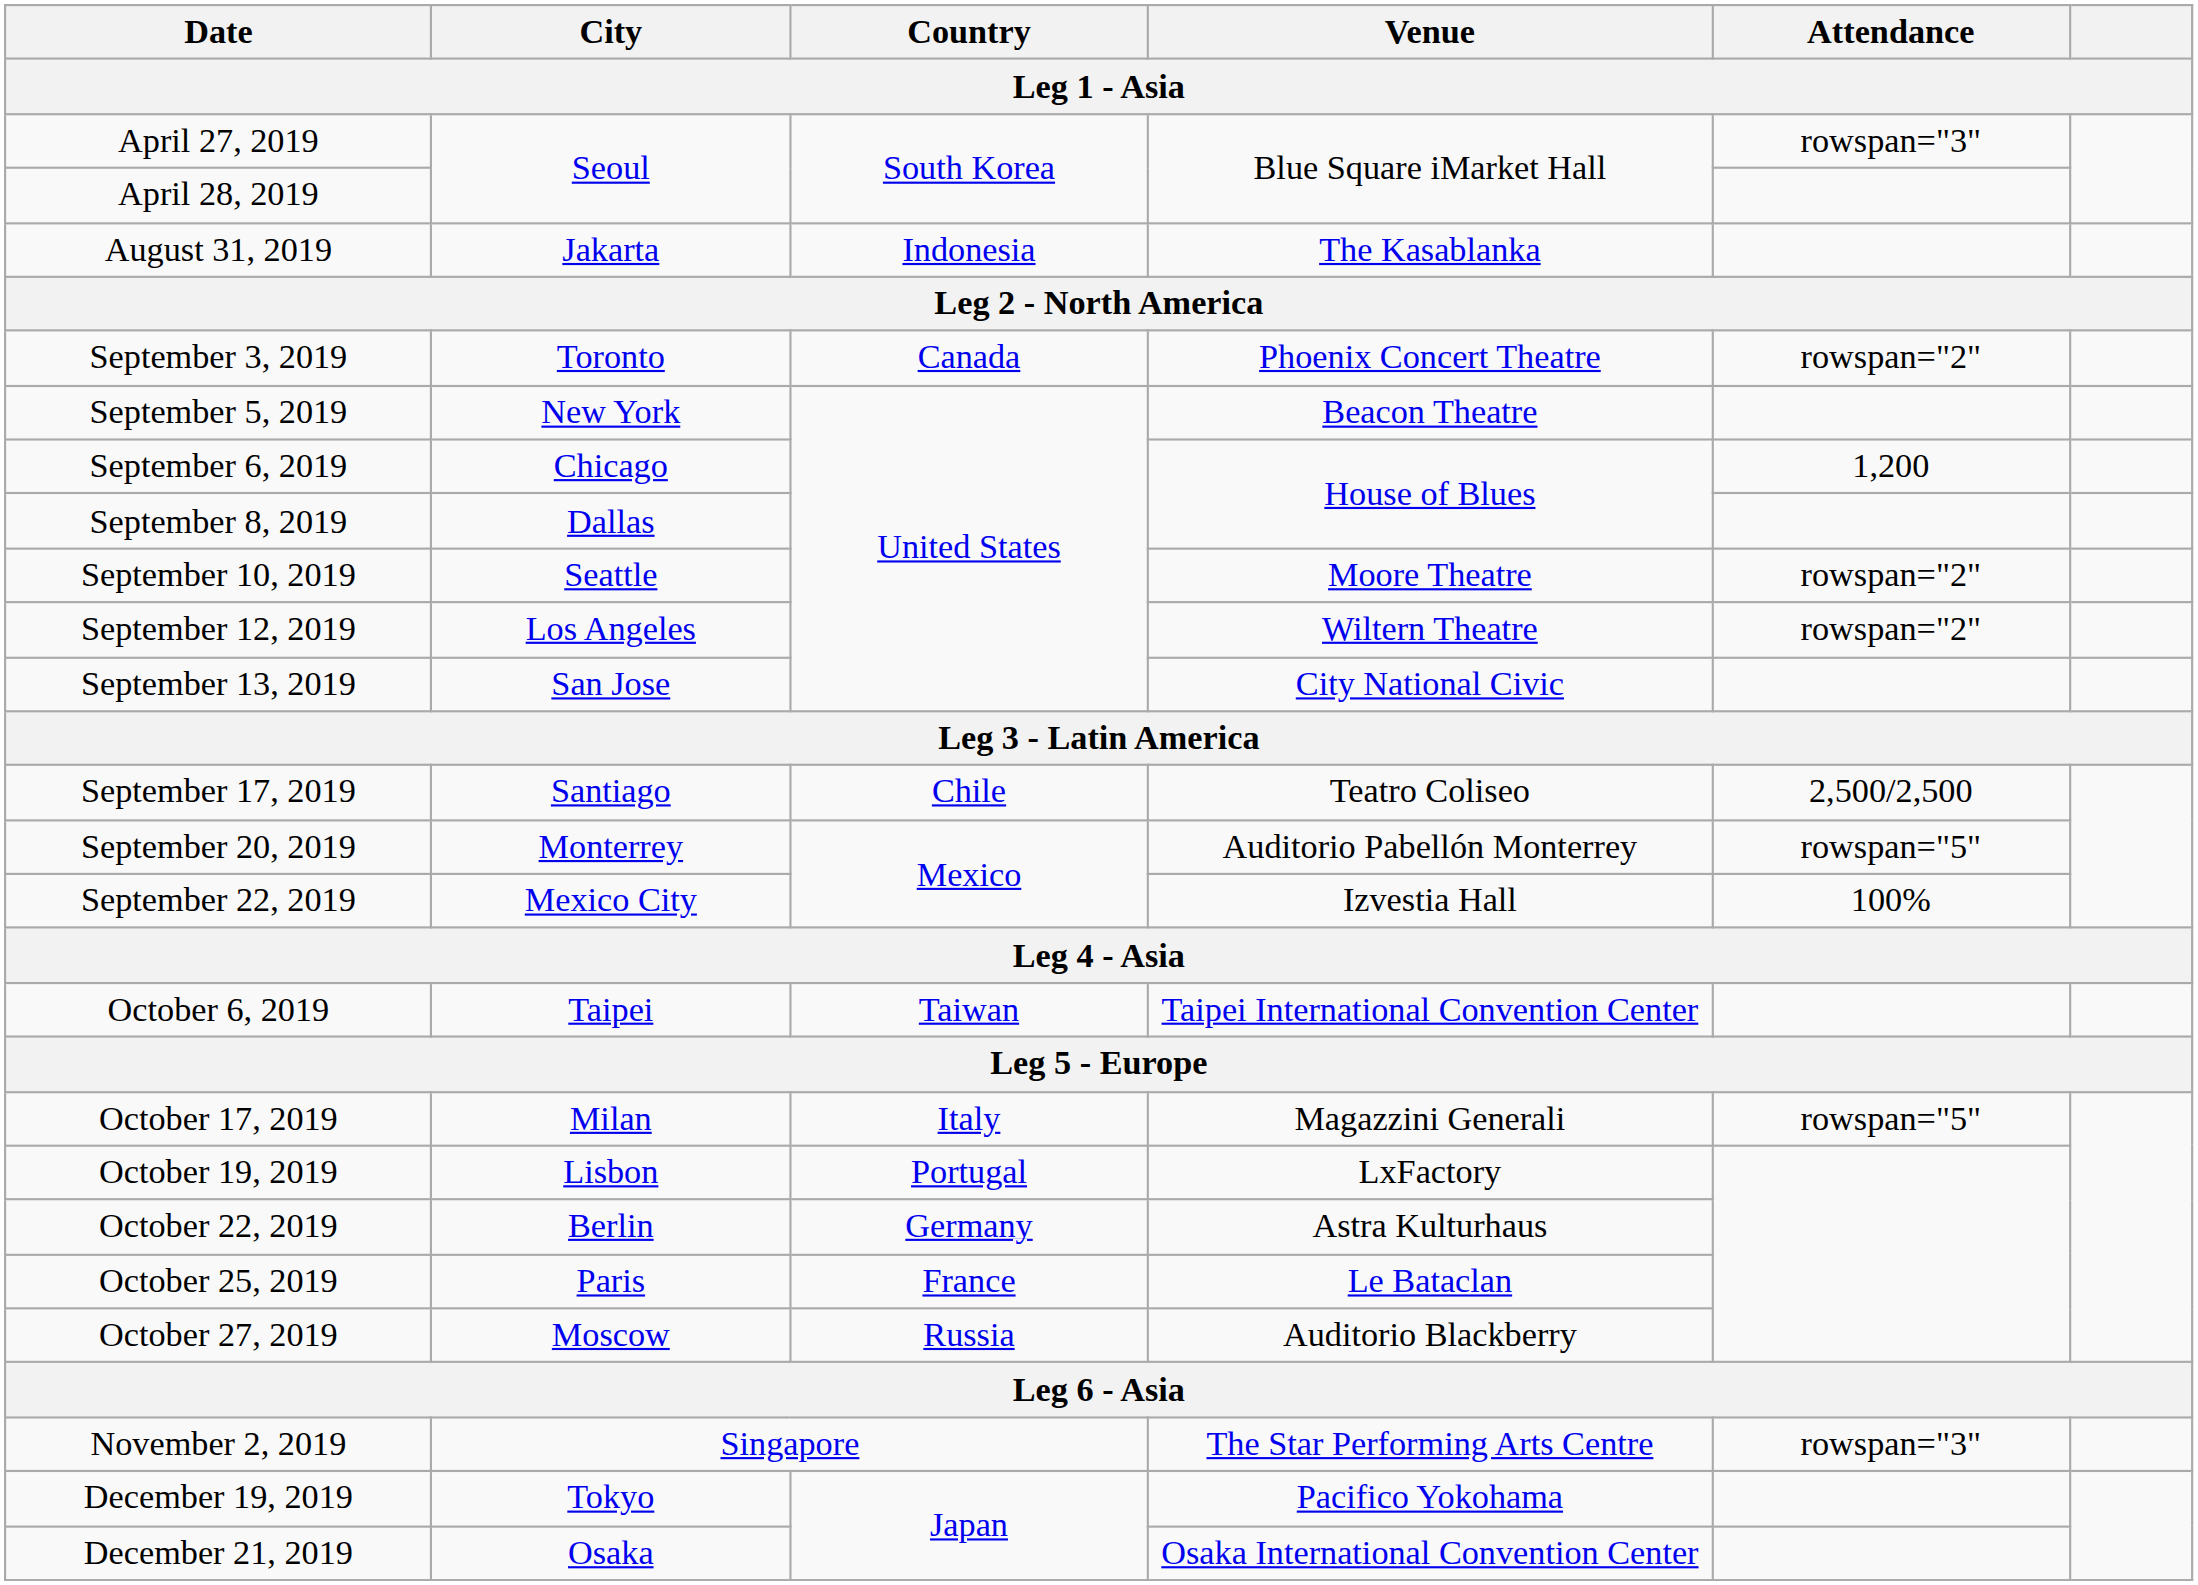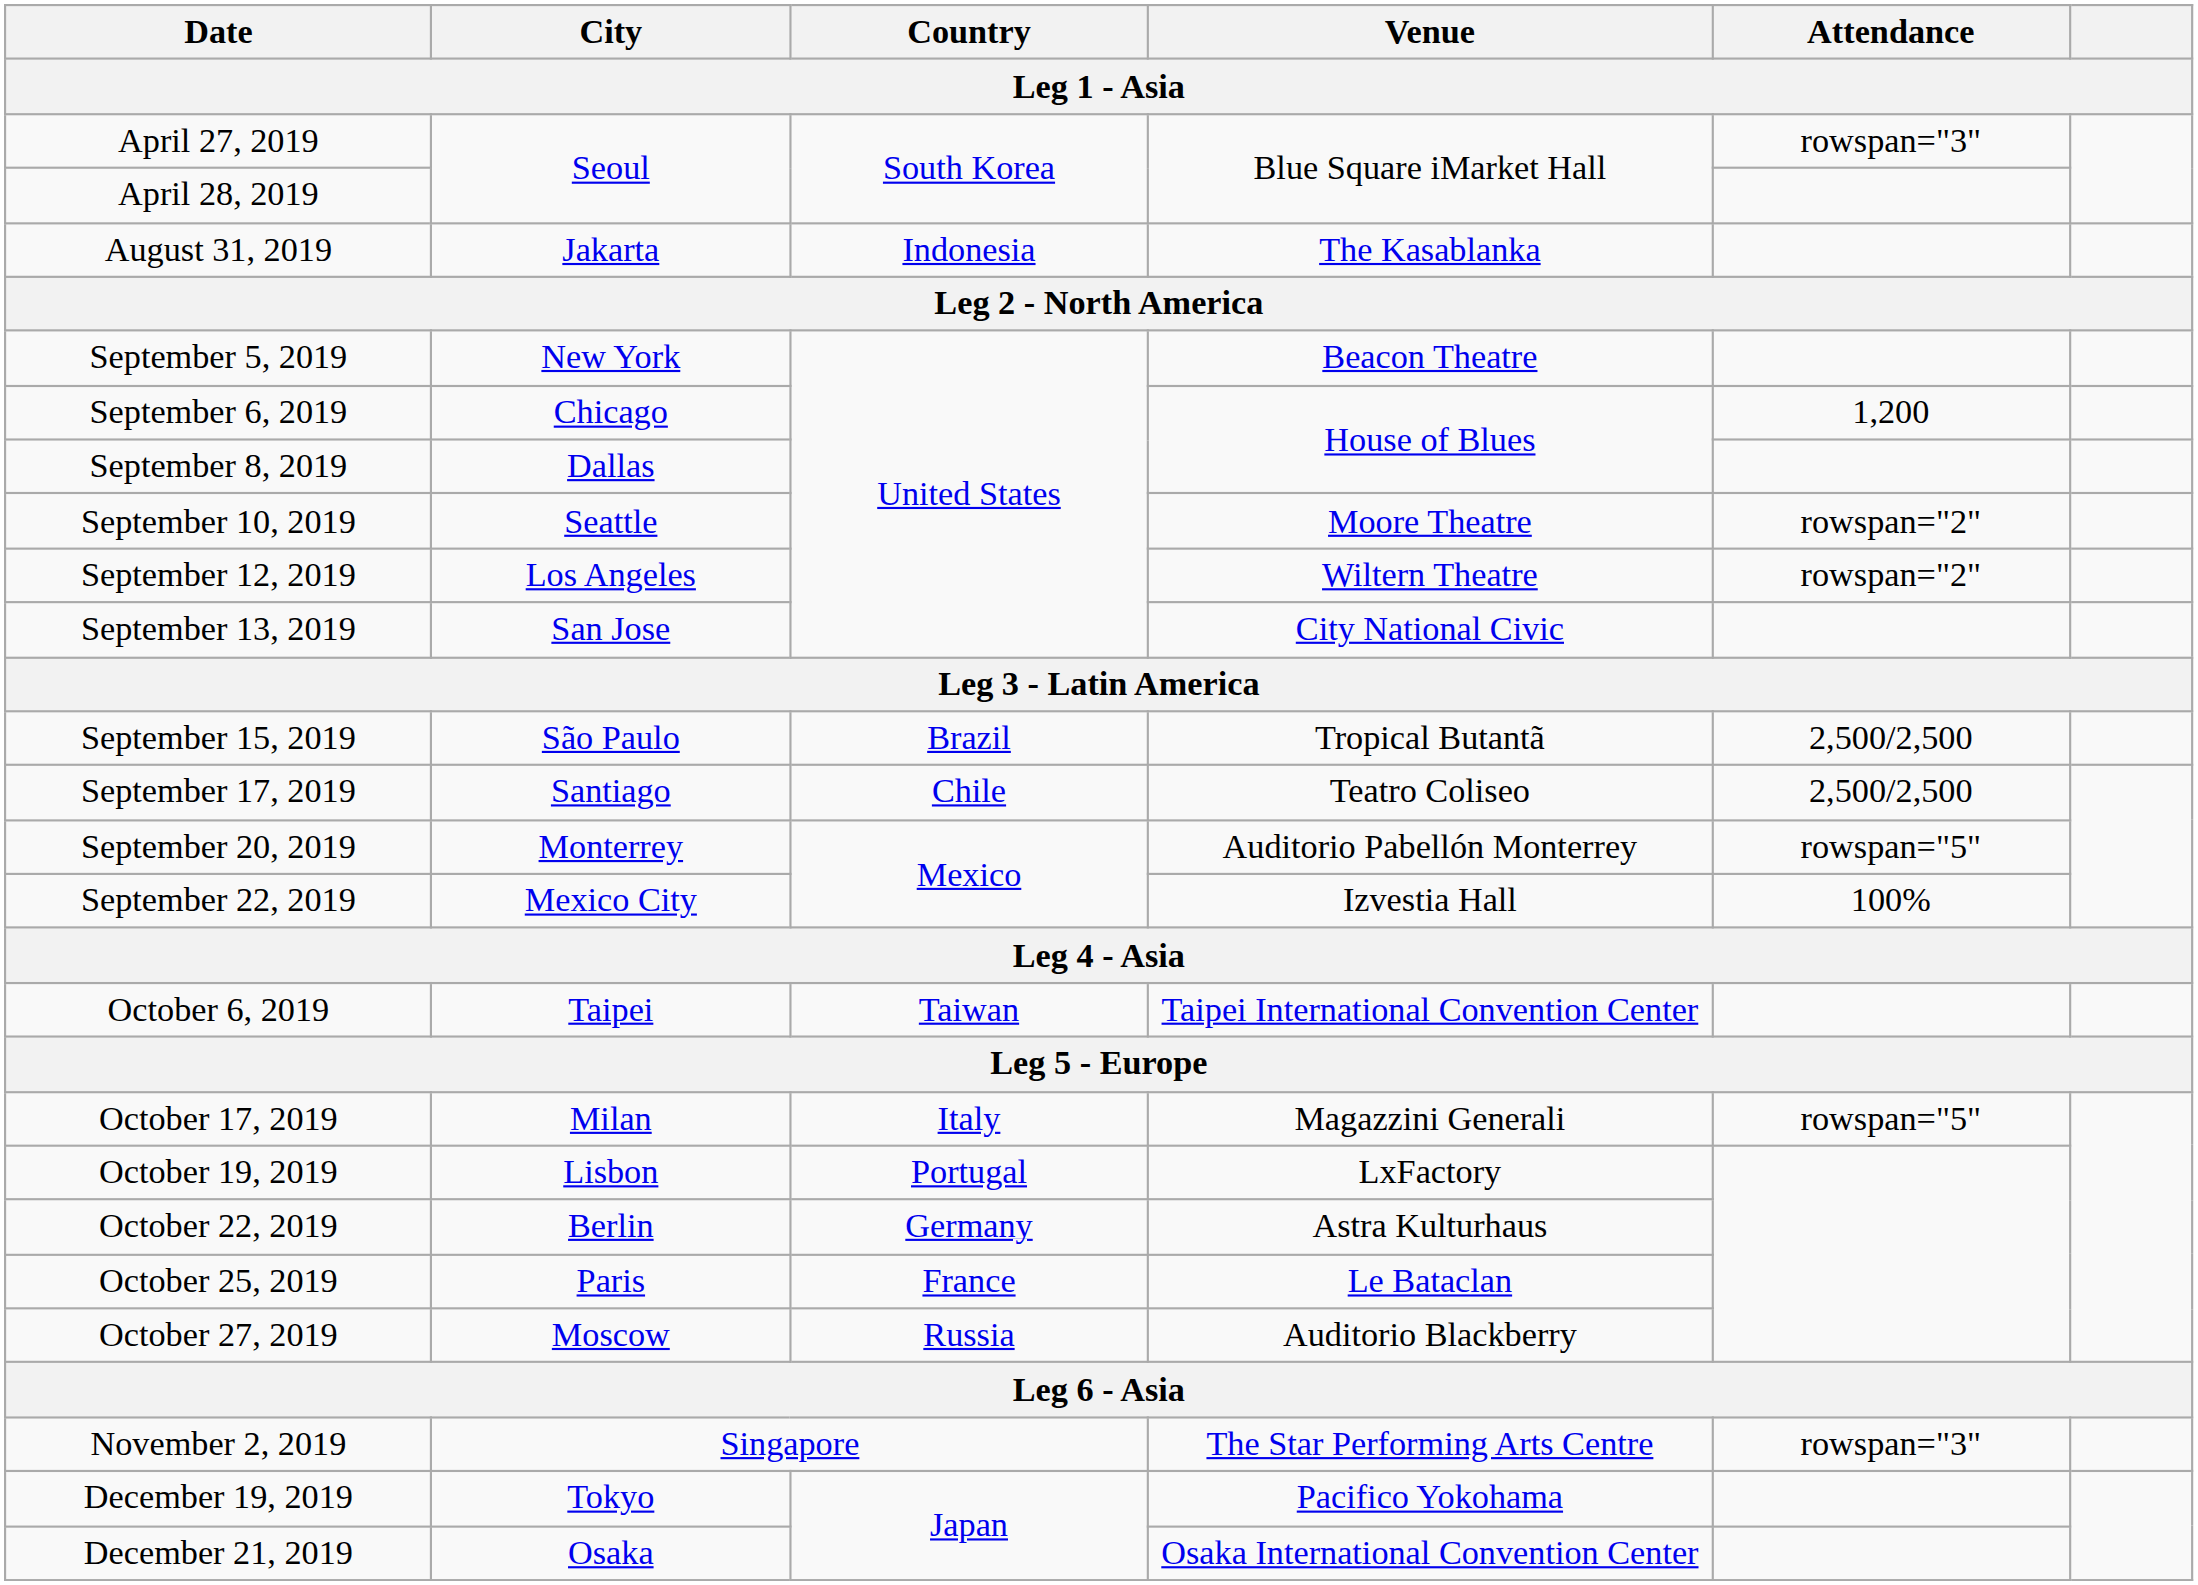- row: (218, 357)
+ row: (218, 737)
